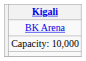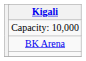(45, 28) BK Arena -> (45, 28) Capacity: 10,000
(45, 43) Capacity: 10,000 -> (45, 43) BK Arena
